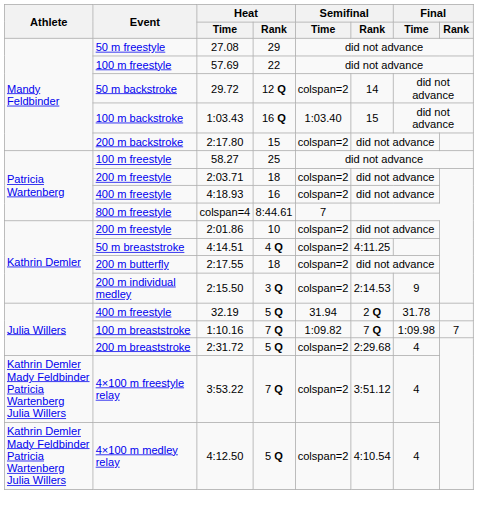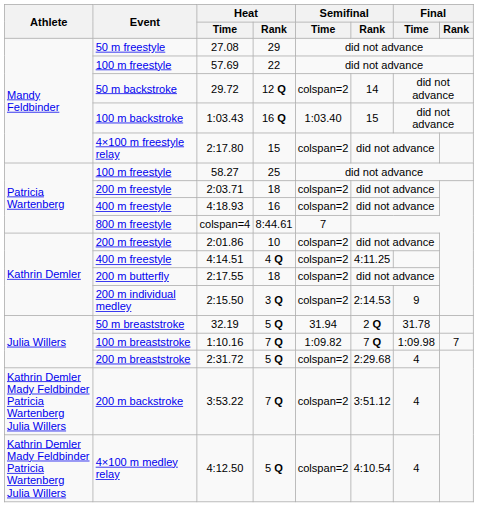(139, 142) 200 m backstroke -> (140, 148) 4×100 m freestyle relay
(140, 247) 50 m breaststroke -> (134, 260) 400 m freestyle
(134, 312) 400 m freestyle -> (140, 325) 50 m breaststroke
(140, 389) 4×100 m freestyle relay -> (139, 402) 200 m backstroke
